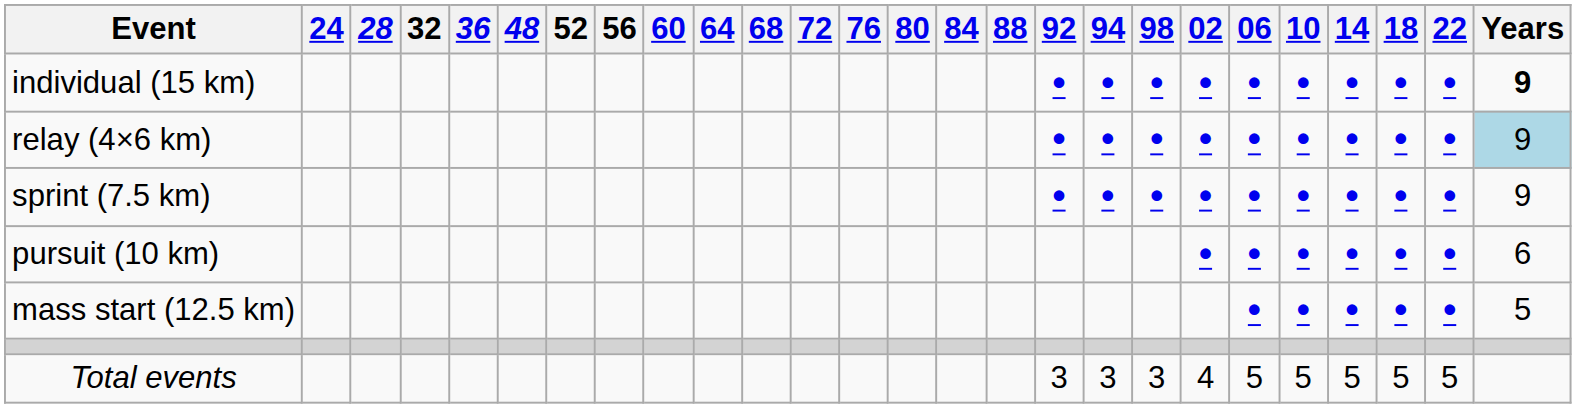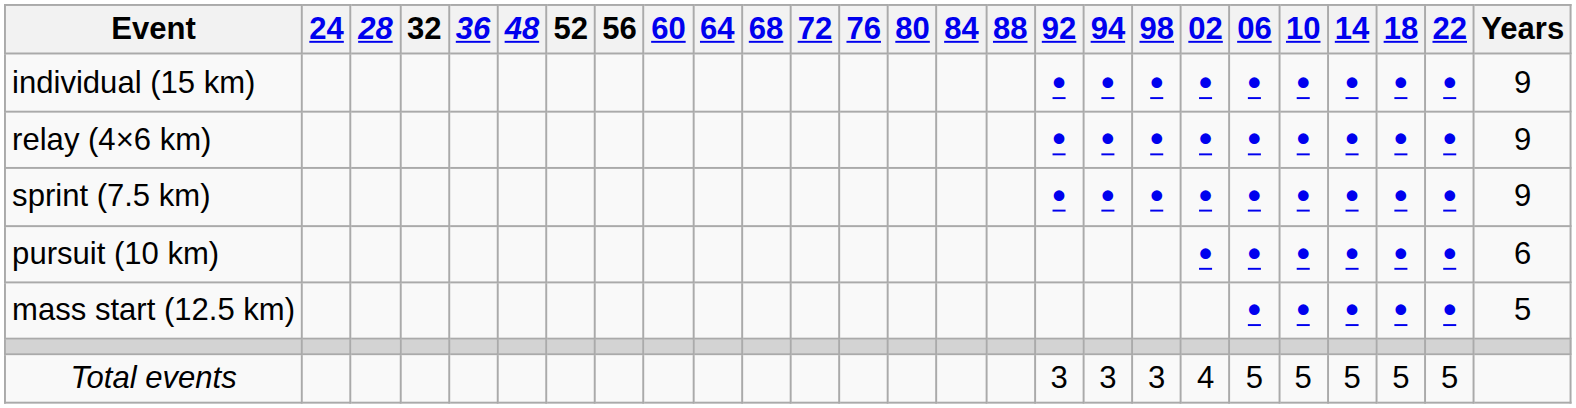(1523, 82) bold -> (1523, 82) normal
(1523, 139) lightblue background -> (1523, 139) no background
